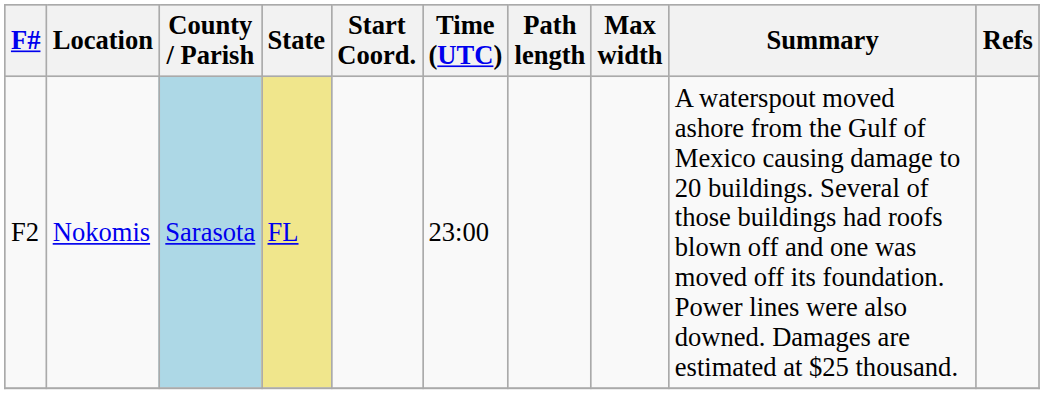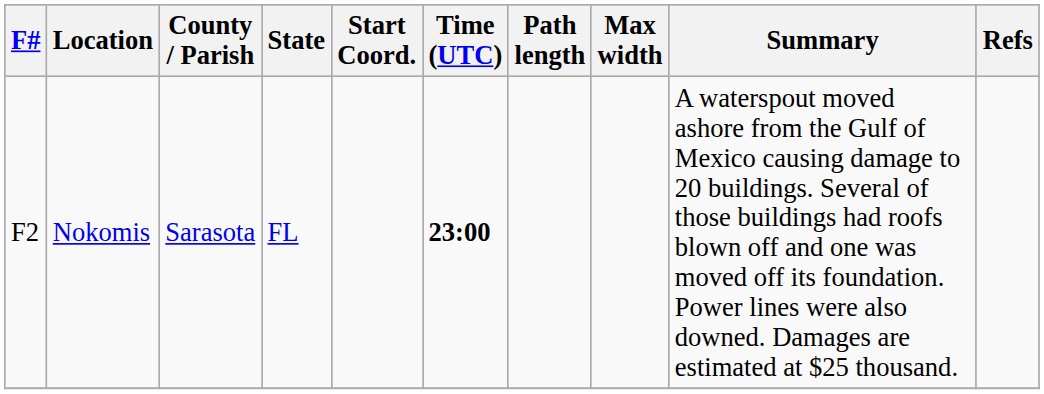(210, 232) lightblue background -> (210, 232) no background
(283, 232) khaki background -> (283, 232) no background
(459, 232) normal -> (459, 232) bold
